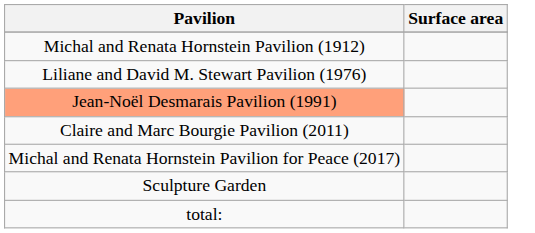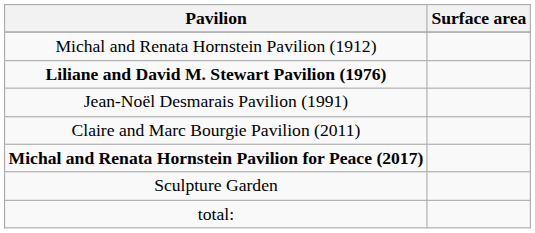(204, 74) normal -> (216, 74) bold
(204, 102) lightsalmon background -> (216, 102) no background
(204, 158) normal -> (216, 158) bold
